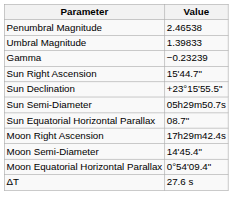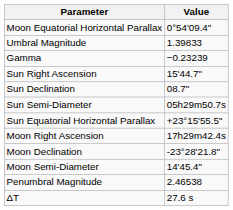rows swapped: (54, 27) <-> (84, 167)
(195, 89) +23°15'55.5" -> (178, 89) 08.7"
(178, 120) 08.7" -> (195, 120) +23°15'55.5"
+ row: (44, 151)
